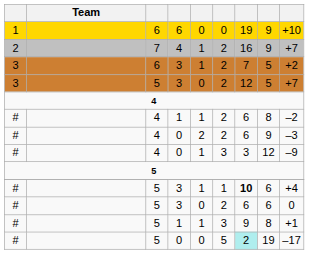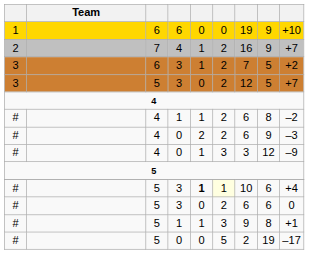(201, 188) normal -> (201, 188) bold
(224, 188) no background -> (224, 188) lightyellow background
(246, 188) bold -> (246, 188) normal
(246, 240) paleturquoise background -> (246, 240) no background
